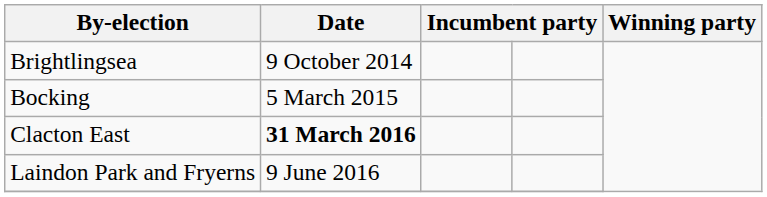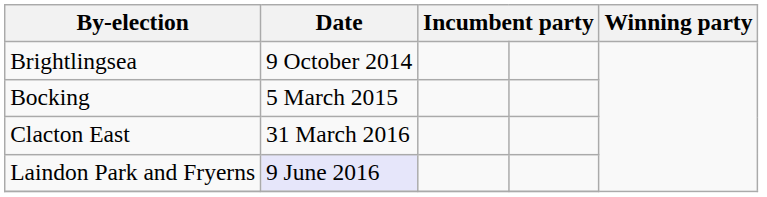(341, 135) bold -> (338, 135) normal
(323, 172) no background -> (323, 172) lavender background
